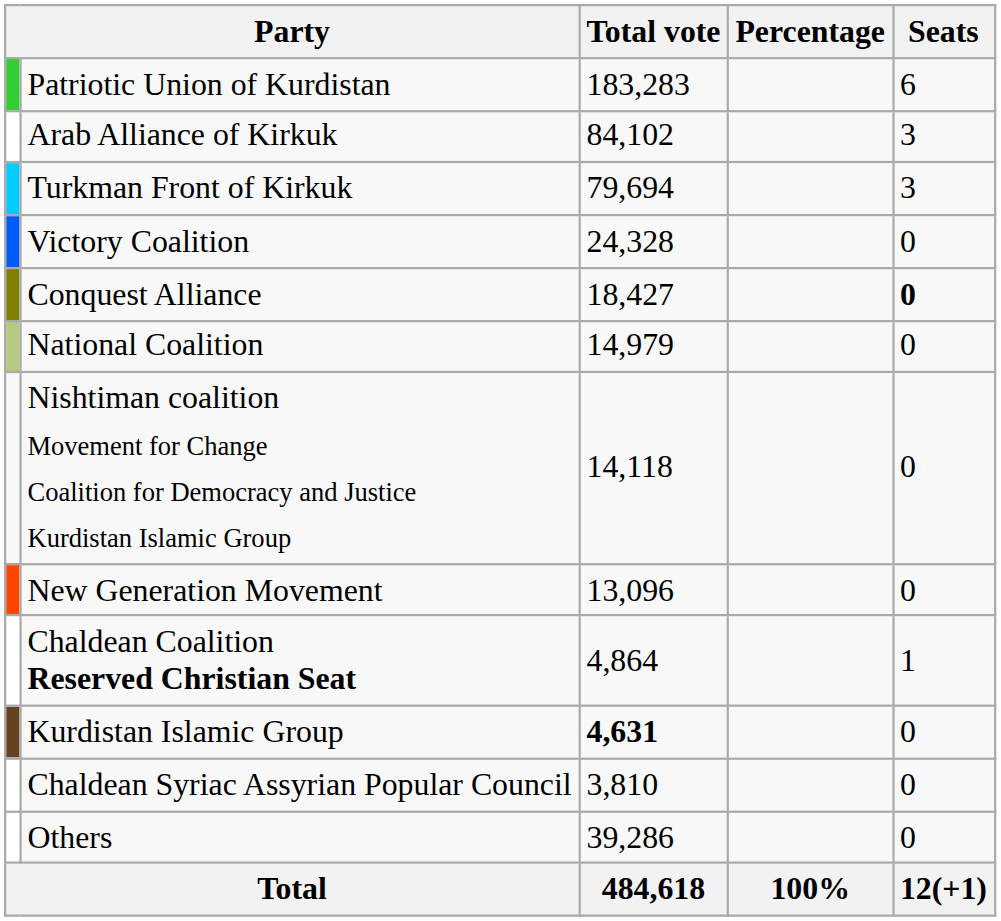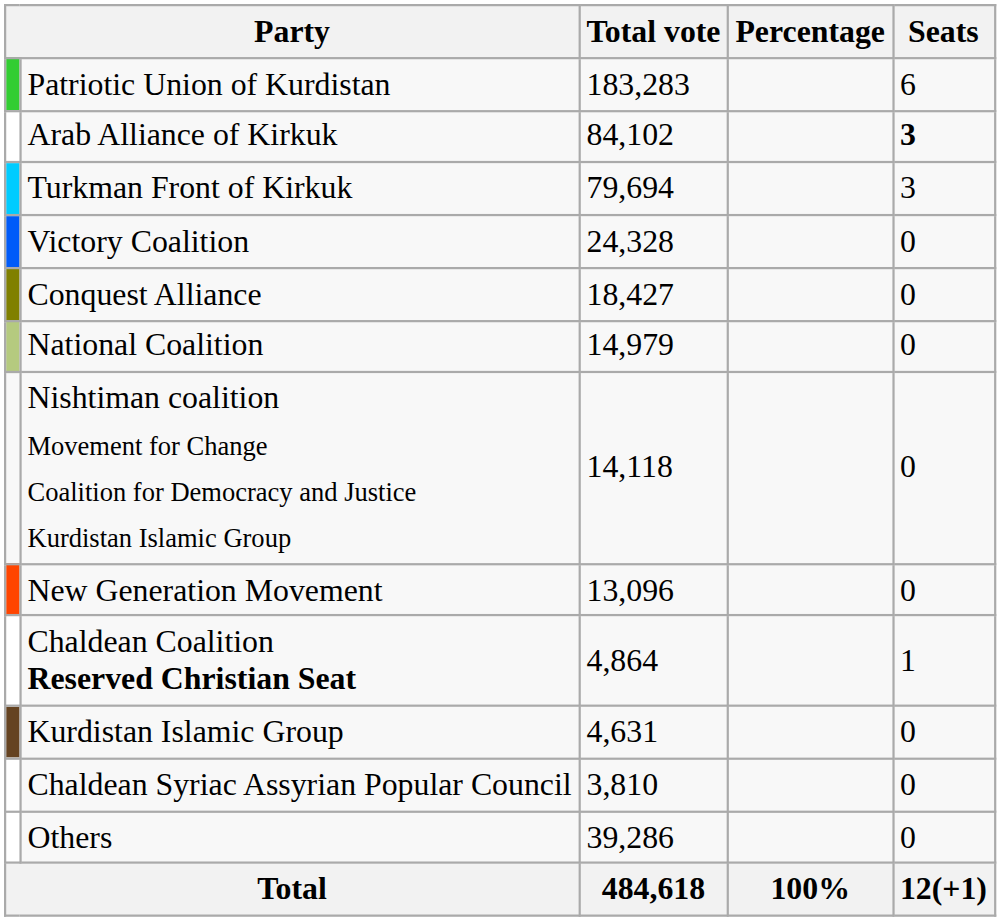(908, 136) normal -> (908, 136) bold
(908, 293) bold -> (908, 293) normal
(622, 731) bold -> (622, 731) normal
